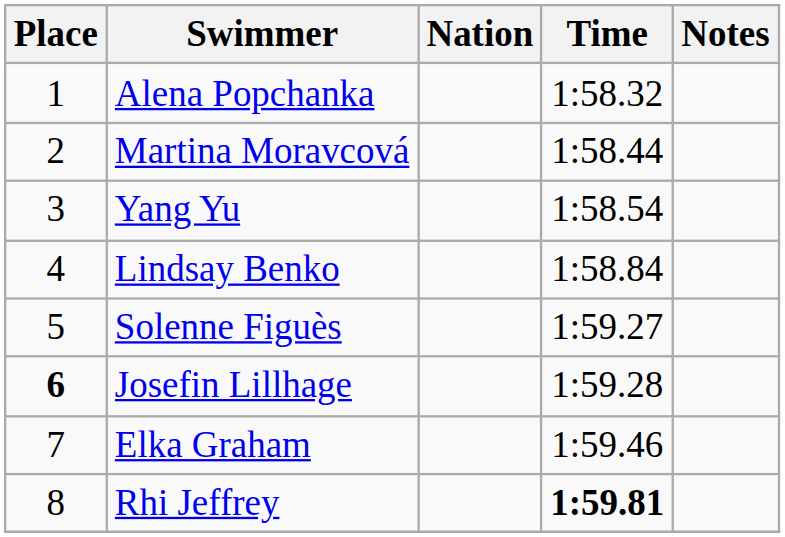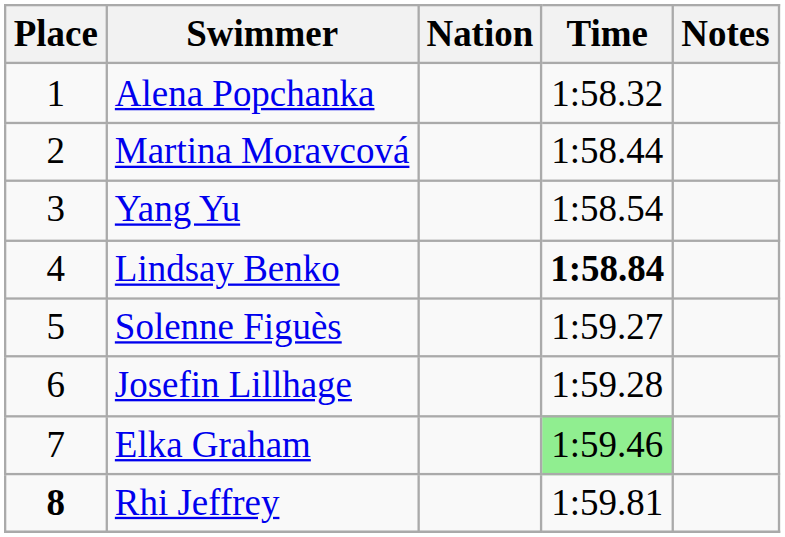(607, 268) normal -> (607, 268) bold
(56, 385) bold -> (56, 385) normal
(607, 444) no background -> (607, 444) lightgreen background
(56, 502) normal -> (56, 502) bold
(607, 502) bold -> (607, 502) normal
